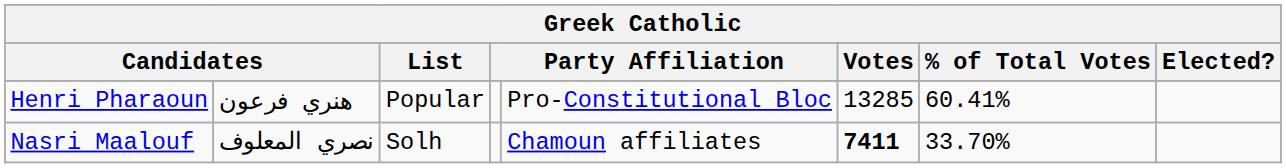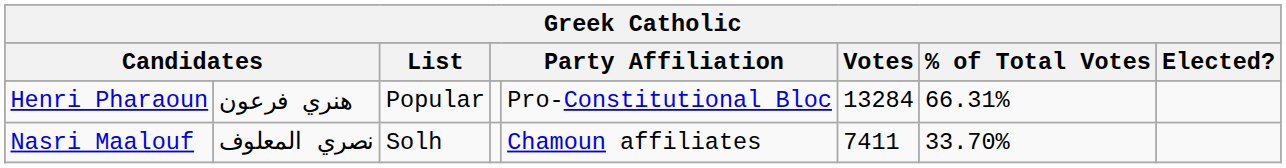(878, 102) 13285 -> (878, 102) 13284
(967, 102) 60.41% -> (967, 102) 66.31%
(871, 142) bold -> (871, 142) normal
